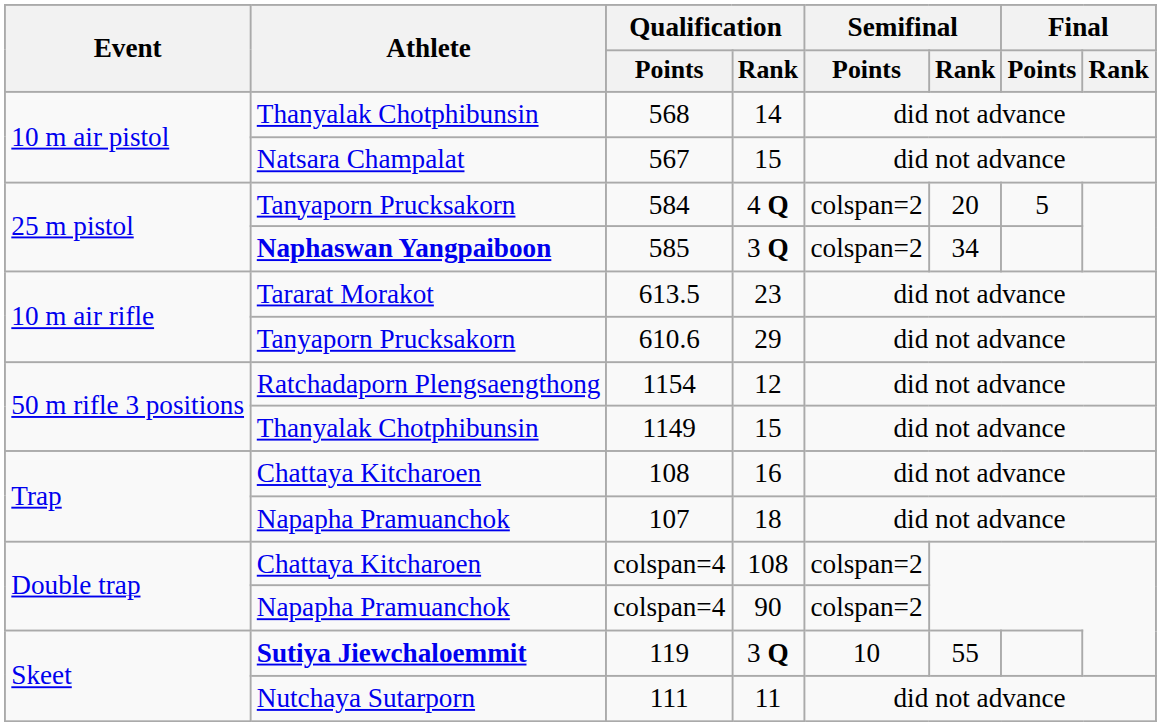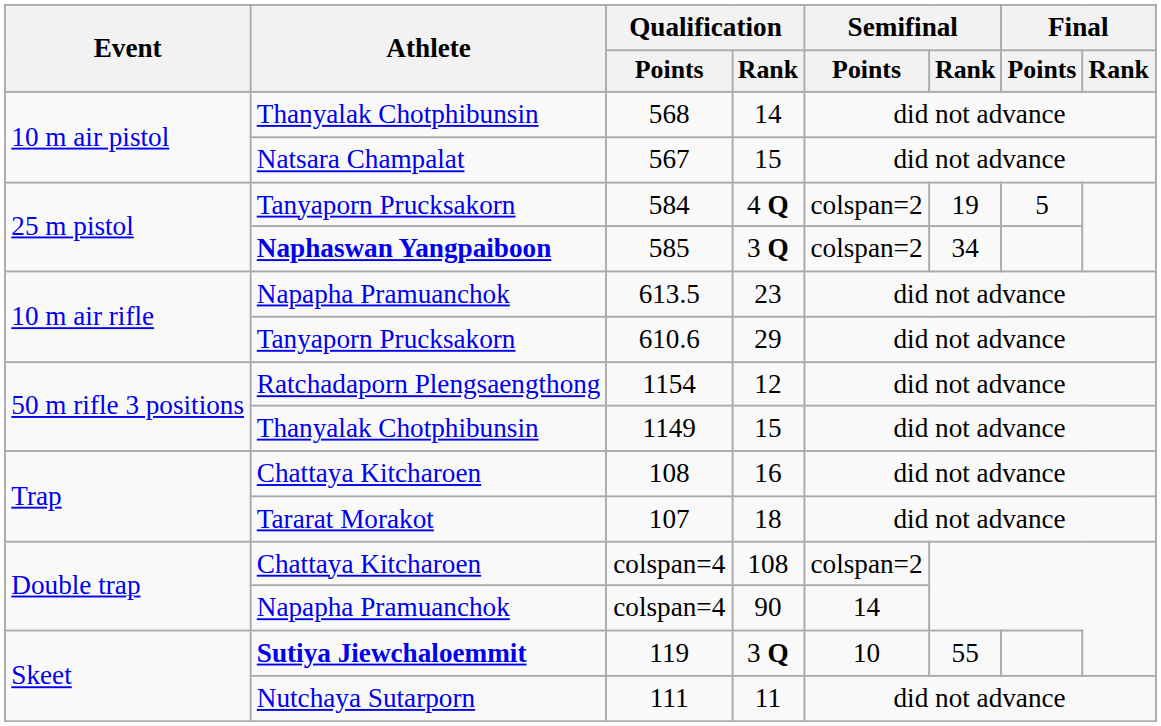(965, 204) 20 -> (965, 204) 19
(345, 294) Tararat Morakot -> (383, 294) Napapha Pramuanchok
(383, 518) Napapha Pramuanchok -> (345, 518) Tararat Morakot
(867, 608) colspan=2 -> (867, 608) 14
